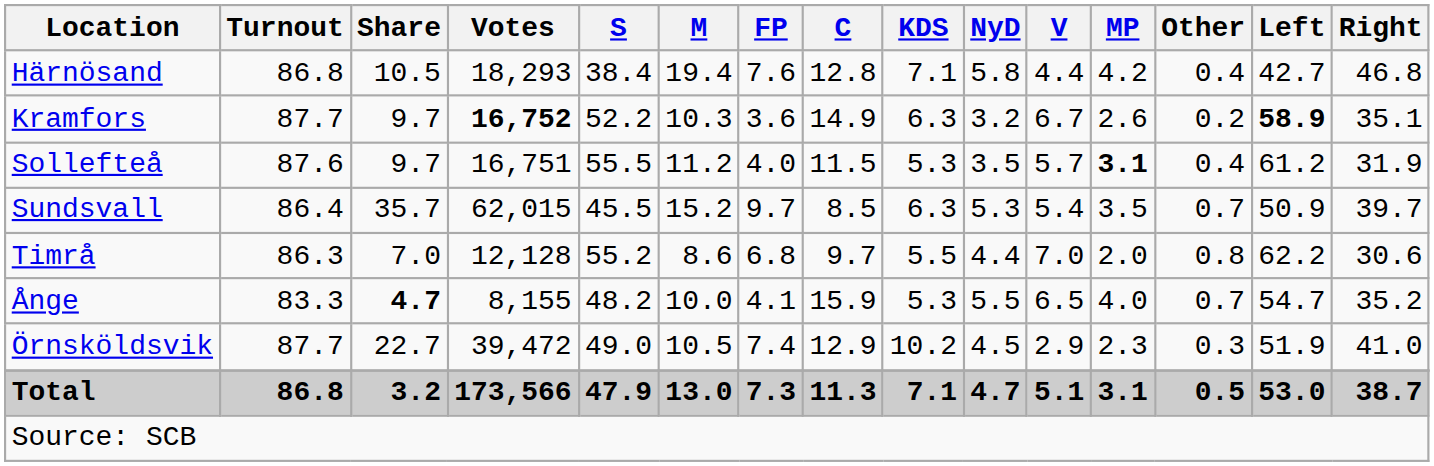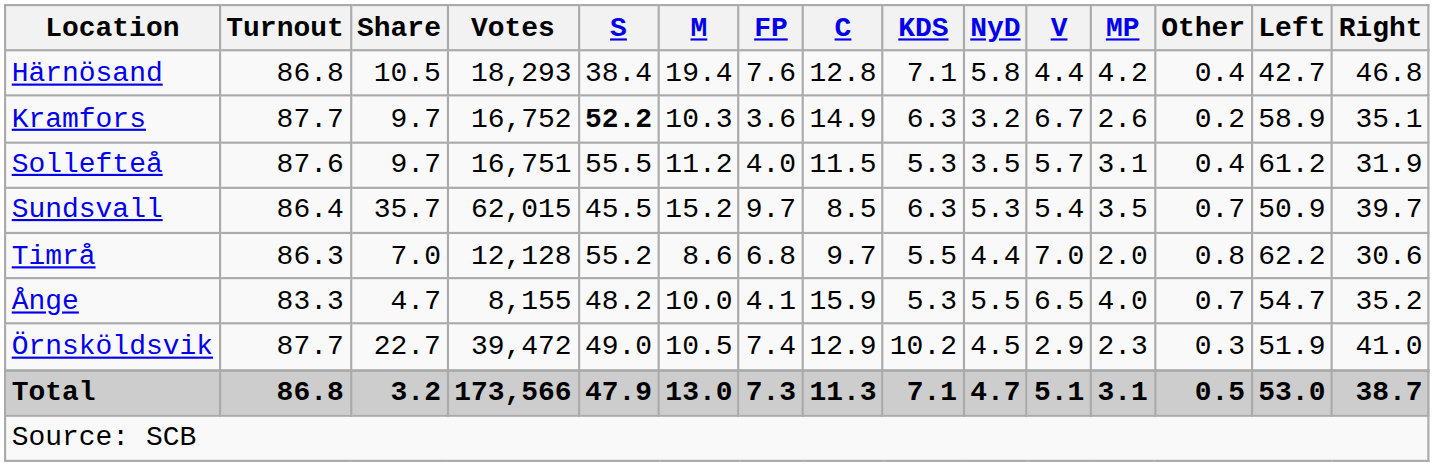(521, 119) bold -> (521, 119) normal
(618, 119) normal -> (618, 119) bold
(1292, 119) bold -> (1292, 119) normal
(1123, 165) bold -> (1123, 165) normal
(416, 301) bold -> (416, 301) normal
